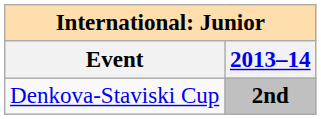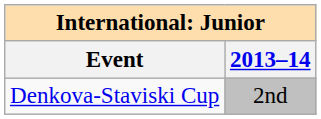(270, 95) bold -> (270, 95) normal
